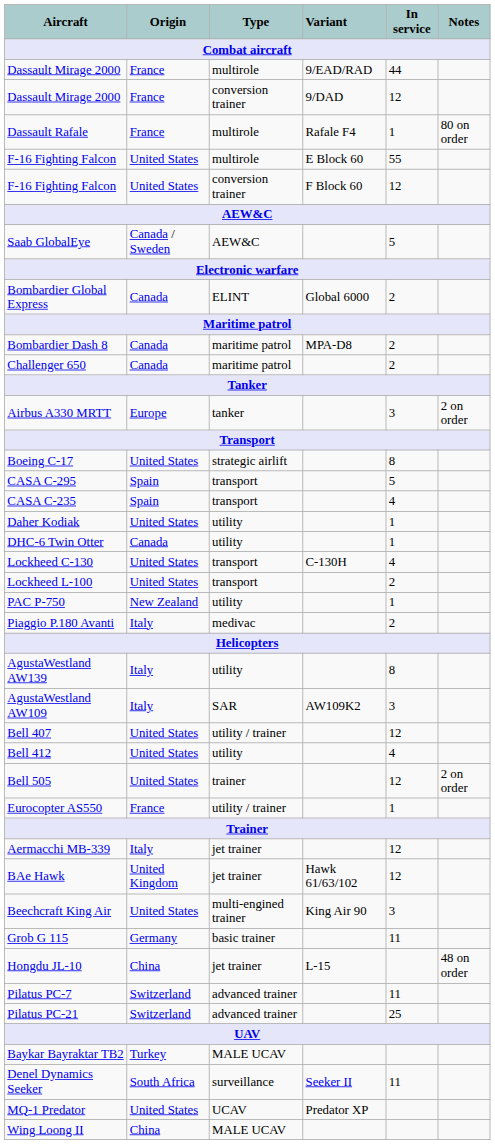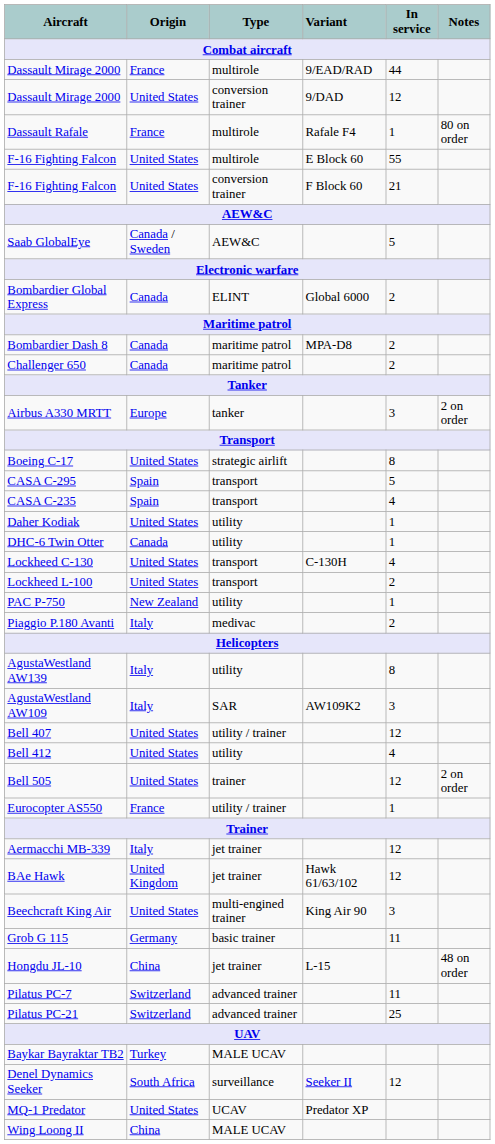(147, 97) France -> (164, 97) United States
(395, 186) 12 -> (395, 186) 21
(395, 1081) 11 -> (395, 1081) 12
